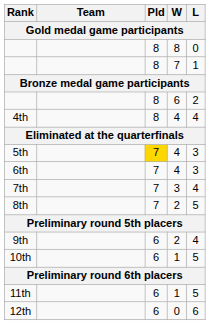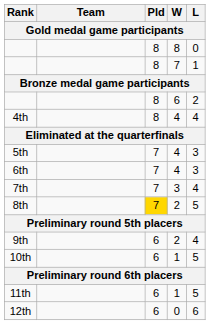(156, 153) gold background -> (156, 153) no background
(156, 205) no background -> (156, 205) gold background
